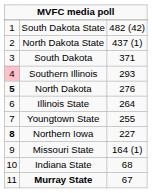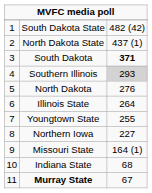(127, 58) normal -> (127, 58) bold
(12, 73) pink background -> (12, 73) no background
(127, 73) no background -> (127, 73) lightgrey background
(12, 88) bold -> (12, 88) normal
(12, 134) bold -> (12, 134) normal
